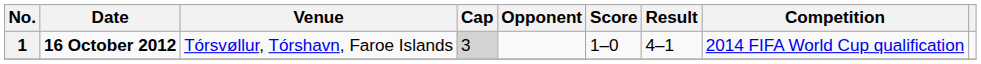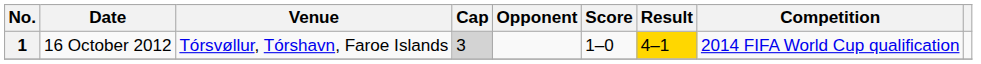(110, 45) bold -> (108, 45) normal
(660, 45) no background -> (655, 45) gold background
